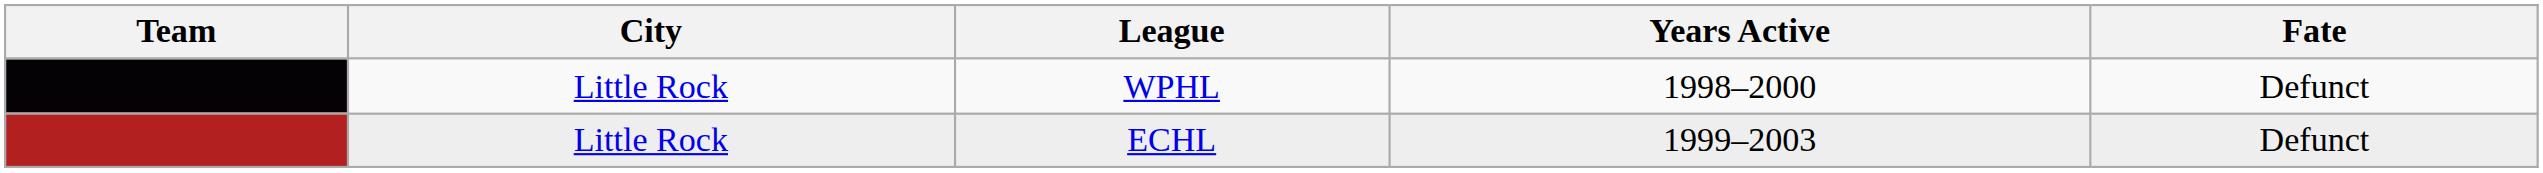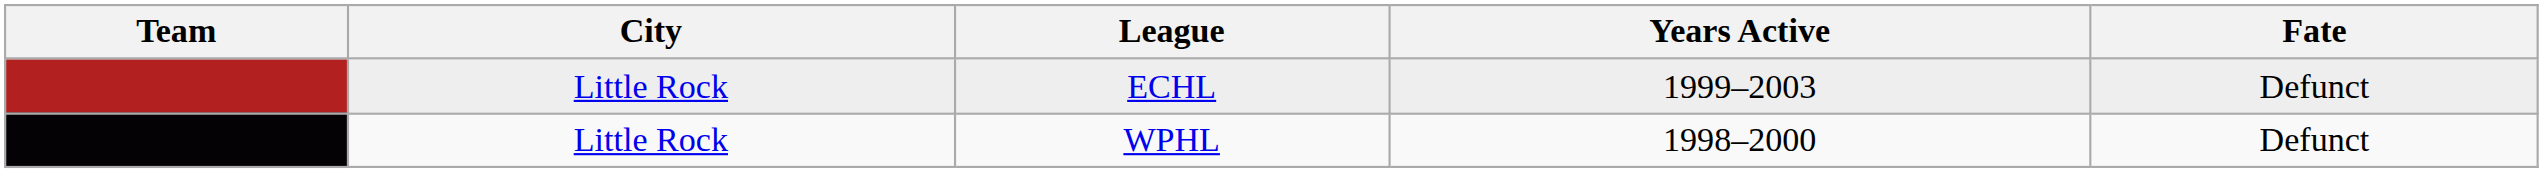rows swapped: (1172, 85) <-> (1172, 139)
